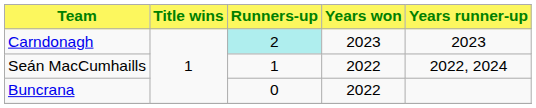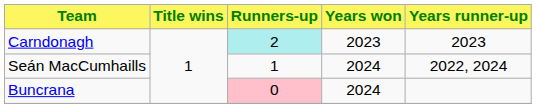(363, 66) 2022 -> (363, 66) 2024
(274, 90) no background -> (274, 90) pink background
(363, 90) 2022 -> (363, 90) 2024
